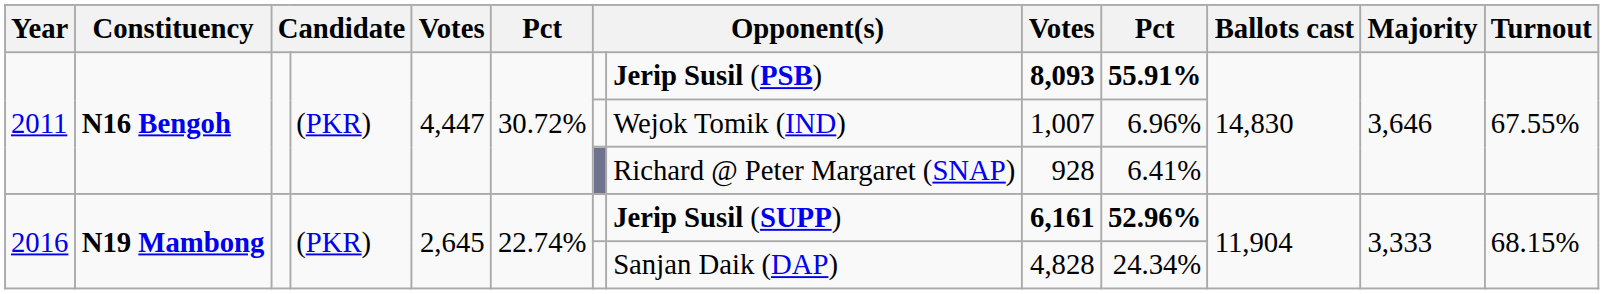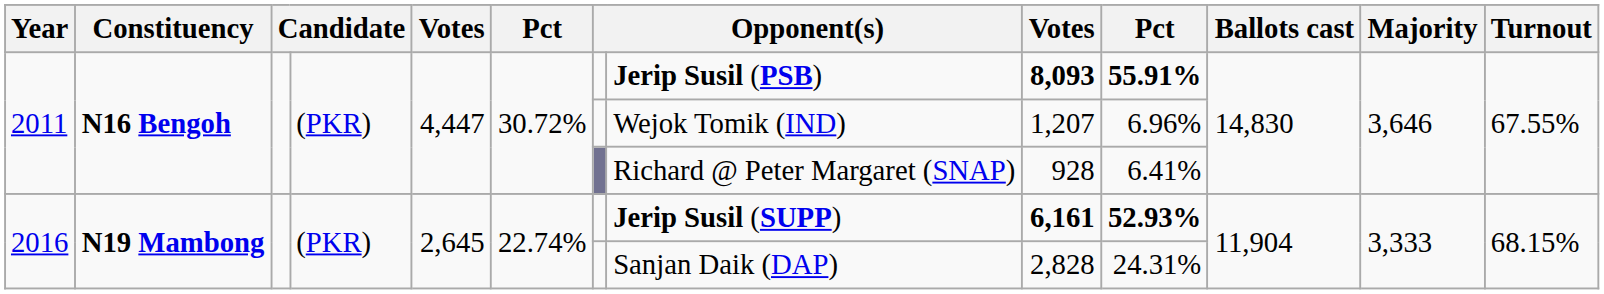(1062, 122) 1,007 -> (1062, 122) 1,207
(1155, 217) 52.96% -> (1155, 217) 52.93%
(1062, 265) 4,828 -> (1062, 265) 2,828
(1157, 265) 24.34% -> (1157, 265) 24.31%
